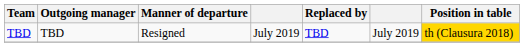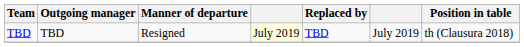(276, 32) no background -> (276, 32) lightyellow background
(469, 32) gold background -> (469, 32) no background
